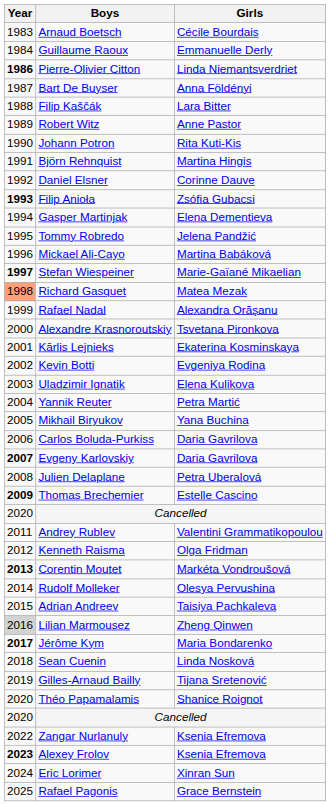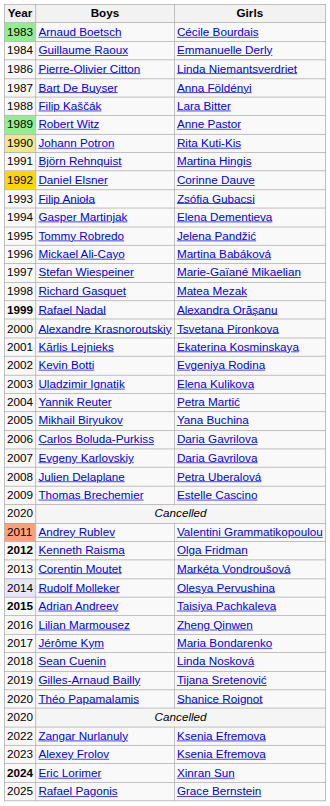(20, 32) no background -> (20, 32) lightgreen background
(20, 69) bold -> (20, 69) normal
(20, 124) no background -> (20, 124) lightgreen background
(20, 143) no background -> (20, 143) khaki background
(20, 180) no background -> (20, 180) gold background
(20, 198) bold -> (20, 198) normal
(20, 273) bold -> (20, 273) normal
(20, 291) lightsalmon background -> (20, 291) no background
(20, 310) normal -> (20, 310) bold
(20, 458) bold -> (20, 458) normal
(20, 495) bold -> (20, 495) normal
(20, 532) no background -> (20, 532) lightsalmon background
(20, 550) normal -> (20, 550) bold
(20, 569) bold -> (20, 569) normal
(20, 587) no background -> (20, 587) lavender background
(20, 606) normal -> (20, 606) bold
(20, 625) lightgrey background -> (20, 625) no background
(20, 643) bold -> (20, 643) normal
(20, 754) bold -> (20, 754) normal
(20, 773) normal -> (20, 773) bold
